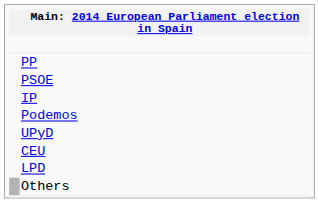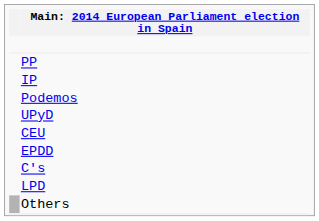- row: (14, 80)
+ row: (14, 151)
+ row: (14, 169)
